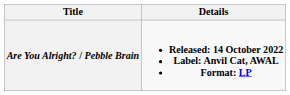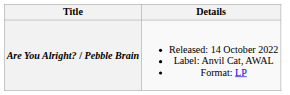(214, 61) bold -> (211, 61) normal
